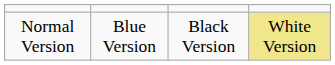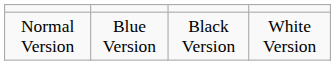(290, 36) khaki background -> (290, 36) no background
